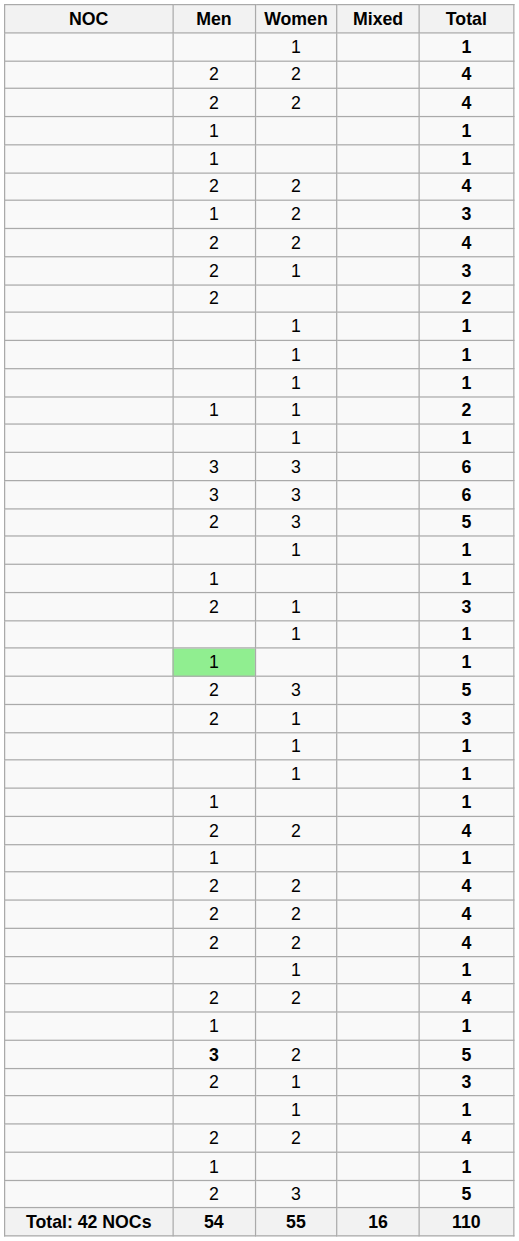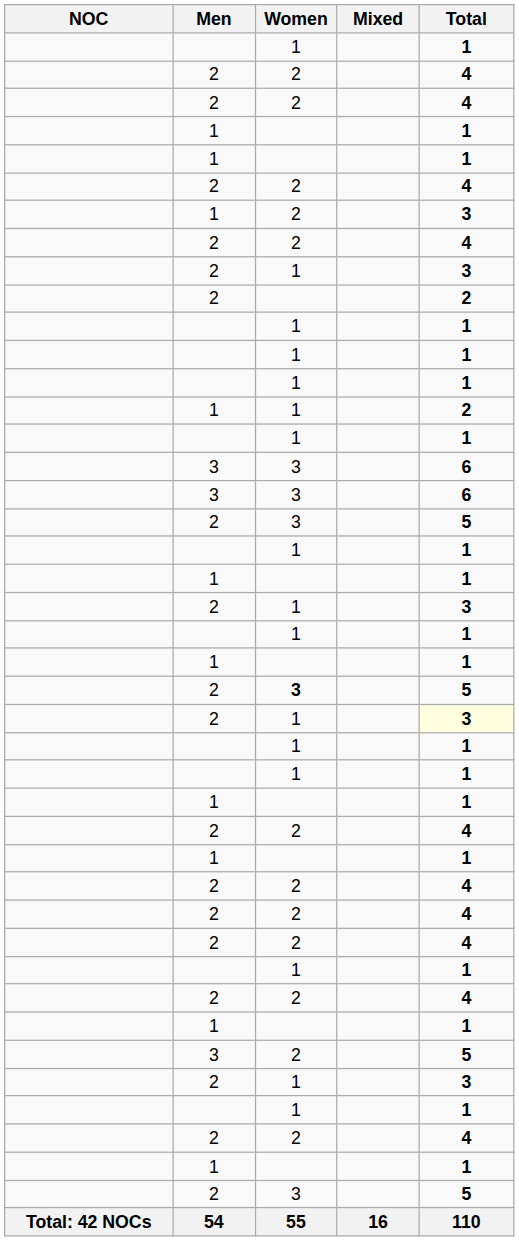(214, 663) lightgreen background -> (214, 663) no background
(296, 691) normal -> (296, 691) bold
(466, 719) no background -> (466, 719) lightyellow background
(214, 1054) bold -> (214, 1054) normal
